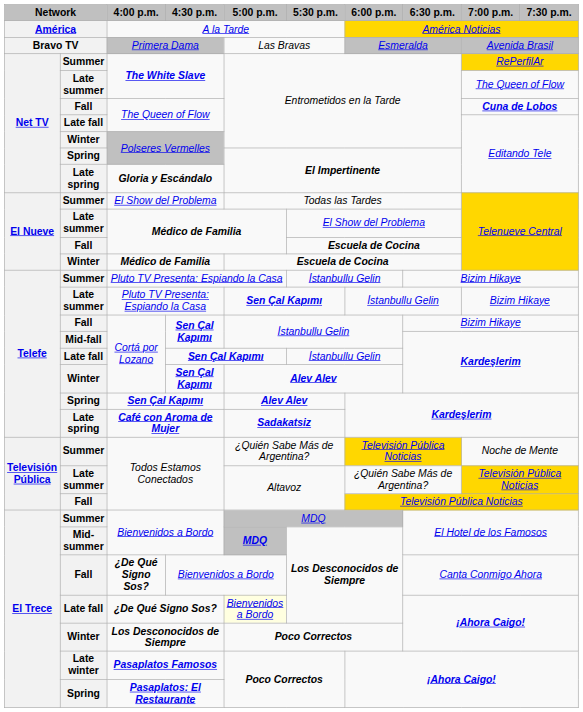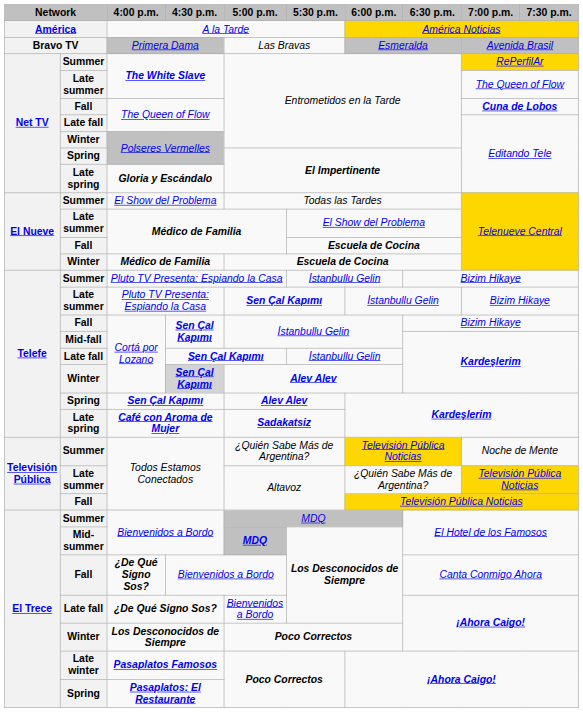(195, 378) no background -> (195, 378) lightgrey background
(255, 609) lightyellow background -> (255, 609) no background
